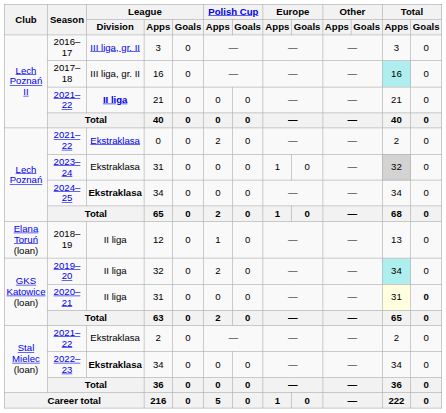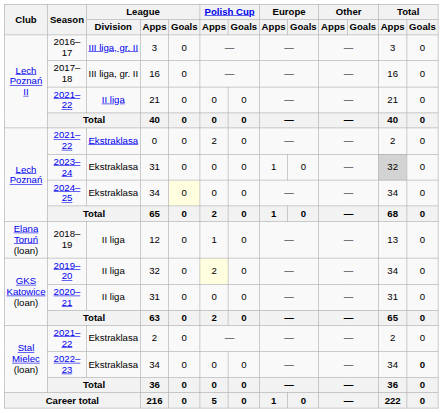(396, 73) paleturquoise background -> (393, 73) no background
(115, 100) bold -> (113, 100) normal
(115, 193) bold -> (113, 193) normal
(188, 193) no background -> (184, 193) lightyellow background
(218, 271) no background -> (214, 271) lightyellow background
(396, 271) paleturquoise background -> (393, 271) no background
(396, 297) lightyellow background -> (393, 297) no background
(426, 297) bold -> (422, 297) normal
(115, 364) bold -> (113, 364) normal
(426, 364) normal -> (422, 364) bold
